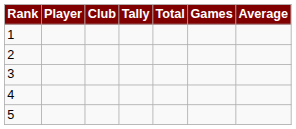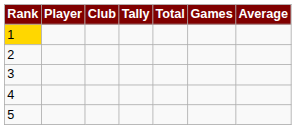(11, 34) no background -> (11, 34) gold background
